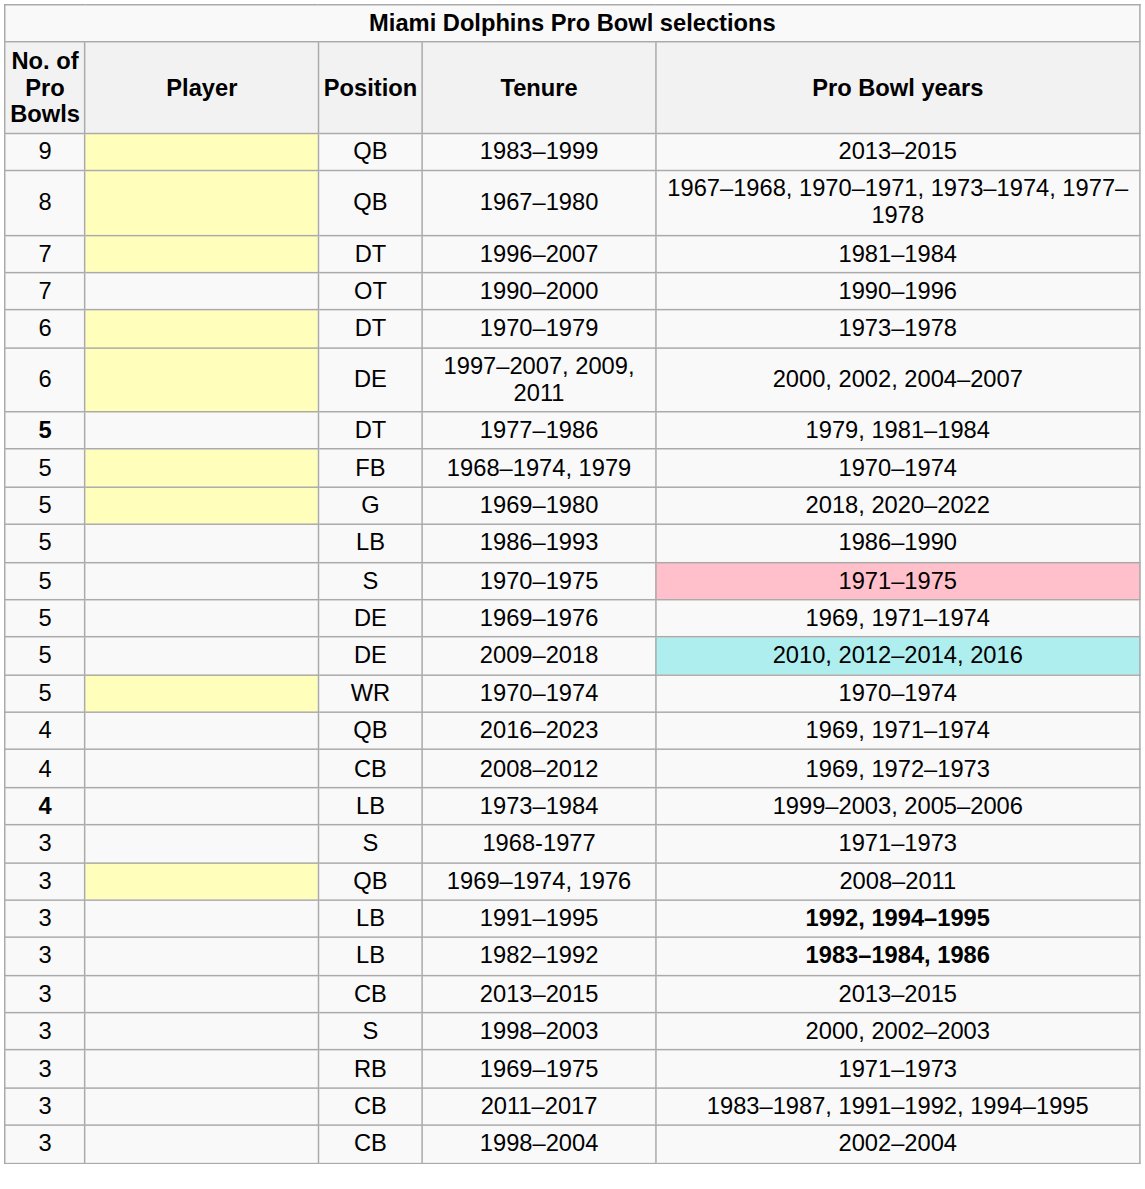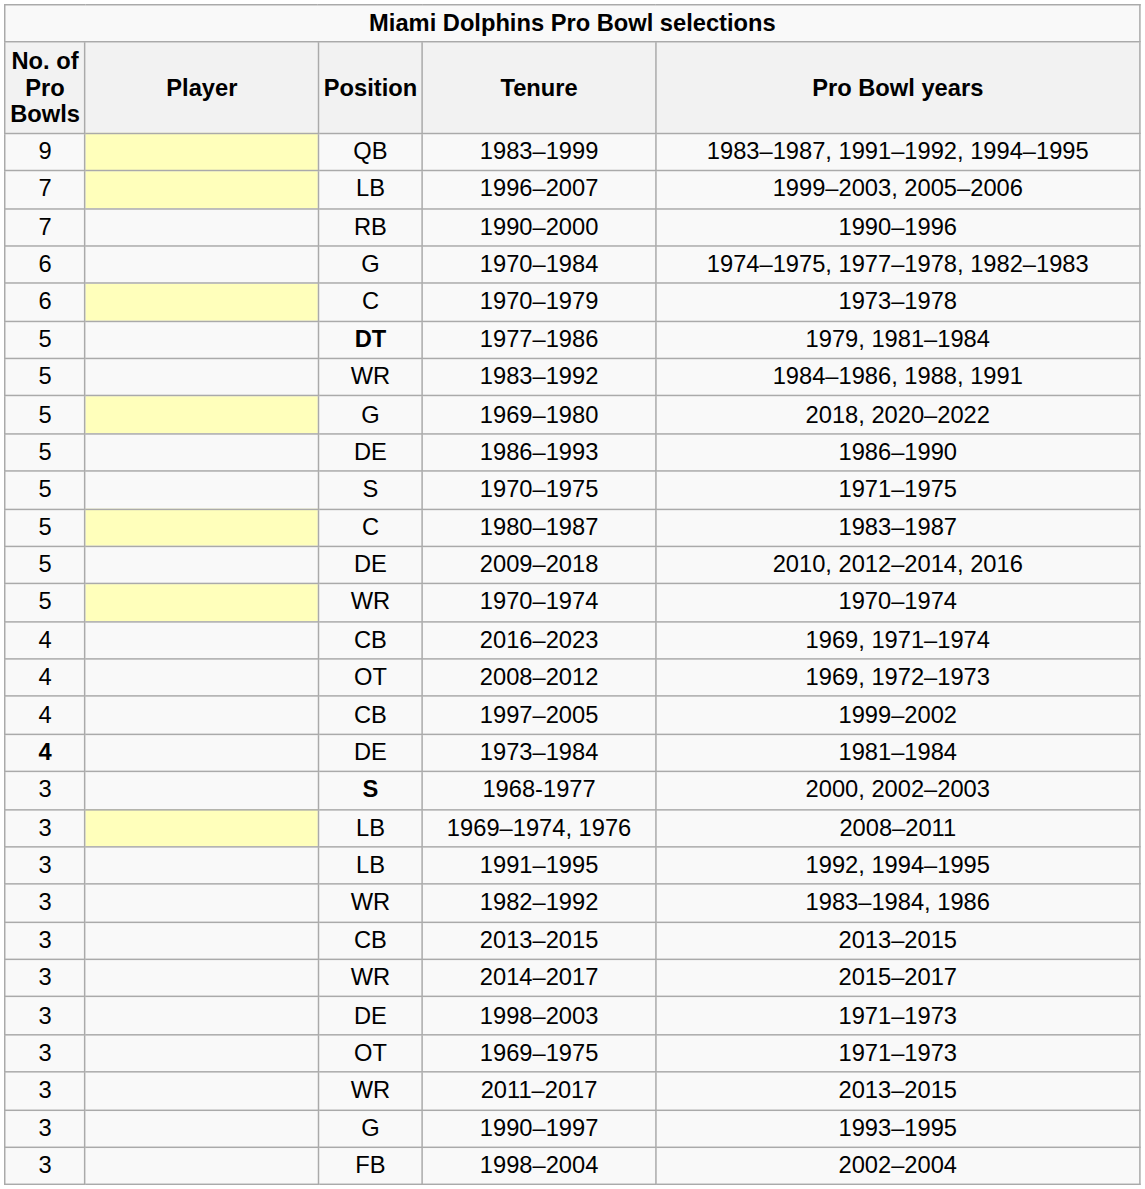(898, 151) 2013–2015 -> (898, 151) 1983–1987, 1991–1992, 1994–1995
- row: (539, 202)
(370, 253) DT -> (370, 189) LB
(898, 253) 1981–1984 -> (898, 189) 1999–2003, 2005–2006
(370, 290) OT -> (370, 226) RB
+ row: (539, 264)
(370, 328) DT -> (370, 301) C
- row: (539, 379)
(45, 430) bold -> (45, 339) normal
(370, 430) normal -> (370, 339) bold
+ row: (539, 376)
- row: (539, 467)
(370, 542) LB -> (370, 452) DE
(898, 580) pink background -> (898, 489) no background
- row: (539, 618)
+ row: (539, 527)
(898, 655) paleturquoise background -> (898, 564) no background
(370, 730) QB -> (370, 639) CB
(370, 768) CB -> (370, 677) OT
+ row: (539, 714)
(370, 805) LB -> (370, 752) DE
(898, 805) 1999–2003, 2005–2006 -> (898, 752) 1981–1984
(370, 843) normal -> (370, 790) bold
(898, 843) 1971–1973 -> (898, 790) 2000, 2002–2003
(370, 880) QB -> (370, 827) LB
(898, 918) bold -> (898, 865) normal
(370, 956) LB -> (370, 902) WR
(898, 956) bold -> (898, 902) normal
+ row: (539, 977)
(370, 1031) S -> (370, 1015) DE
(898, 1031) 2000, 2002–2003 -> (898, 1015) 1971–1973
(370, 1068) RB -> (370, 1052) OT
(370, 1106) CB -> (370, 1090) WR
(898, 1106) 1983–1987, 1991–1992, 1994–1995 -> (898, 1090) 2013–2015
+ row: (539, 1128)
(370, 1143) CB -> (370, 1165) FB
